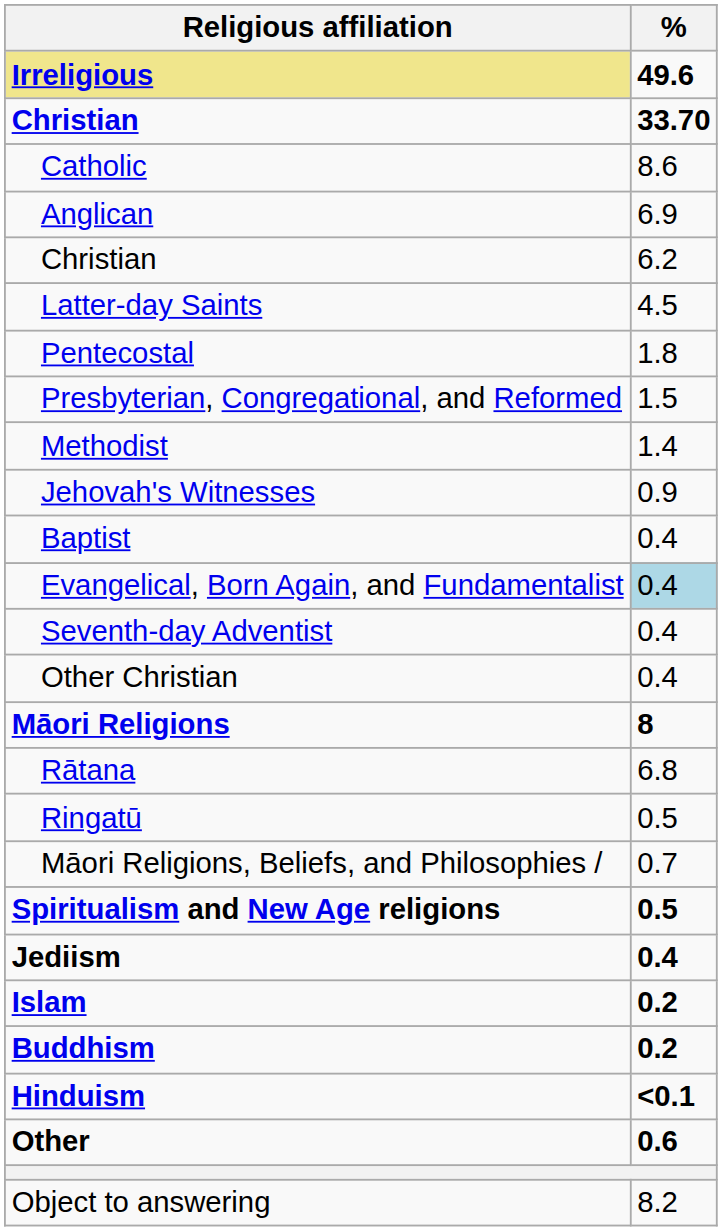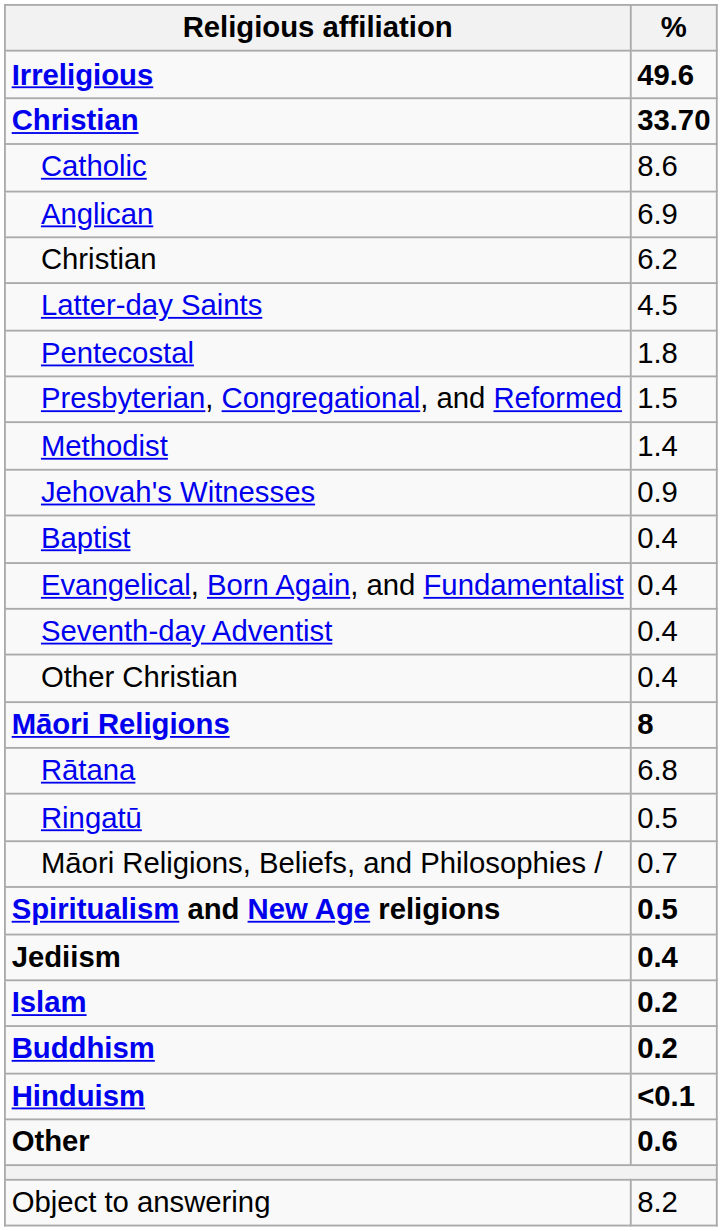(82, 74) khaki background -> (82, 74) no background
(658, 584) lightblue background -> (658, 584) no background
